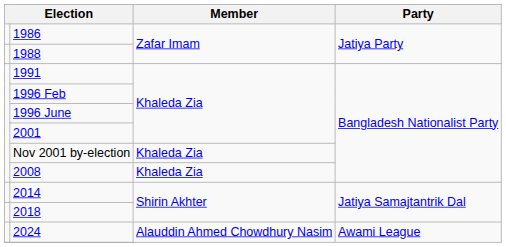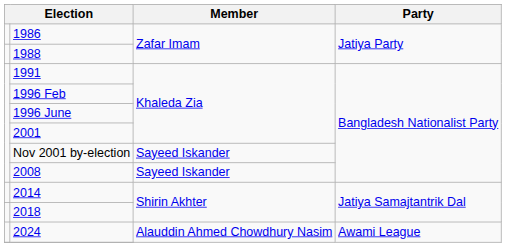(169, 152) Khaleda Zia -> (183, 152) Sayeed Iskander
(169, 172) Khaleda Zia -> (183, 172) Sayeed Iskander
